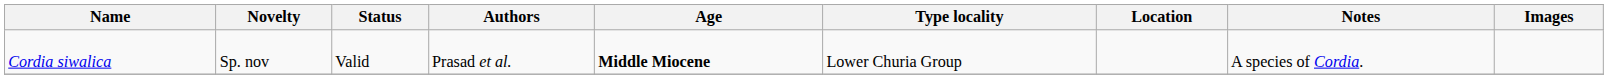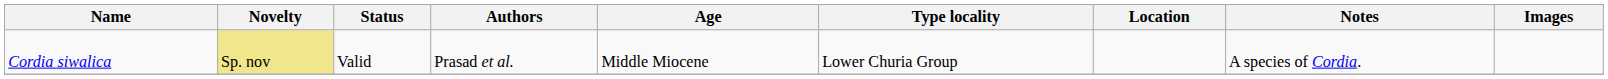(244, 61) no background -> (246, 61) khaki background
(654, 61) bold -> (655, 61) normal
